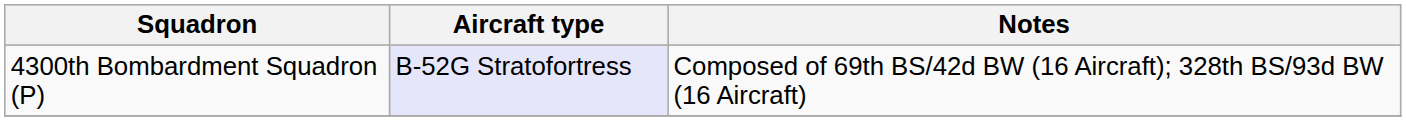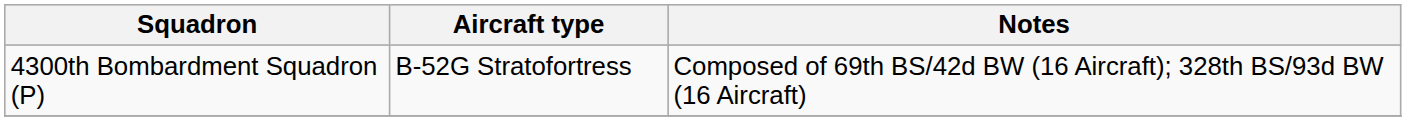(514, 65) lavender background -> (514, 65) no background
